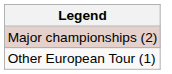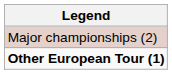(82, 59) normal -> (86, 59) bold
